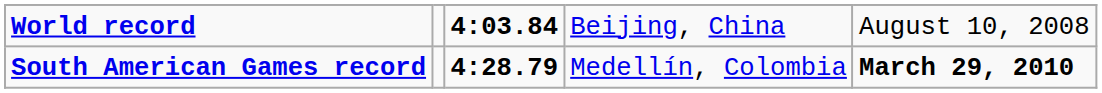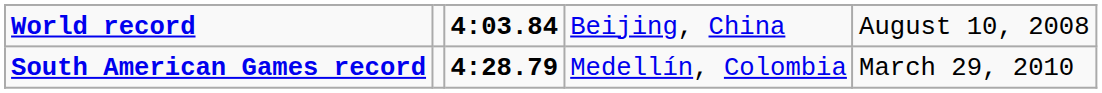(967, 68) bold -> (967, 68) normal
